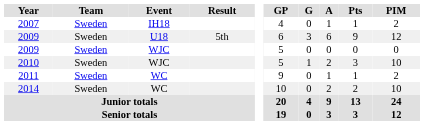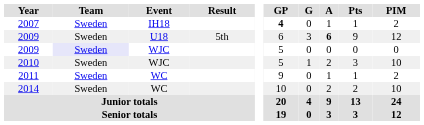(281, 23) normal -> (281, 23) bold
(329, 36) normal -> (329, 36) bold
(91, 49) no background -> (91, 49) lavender background
